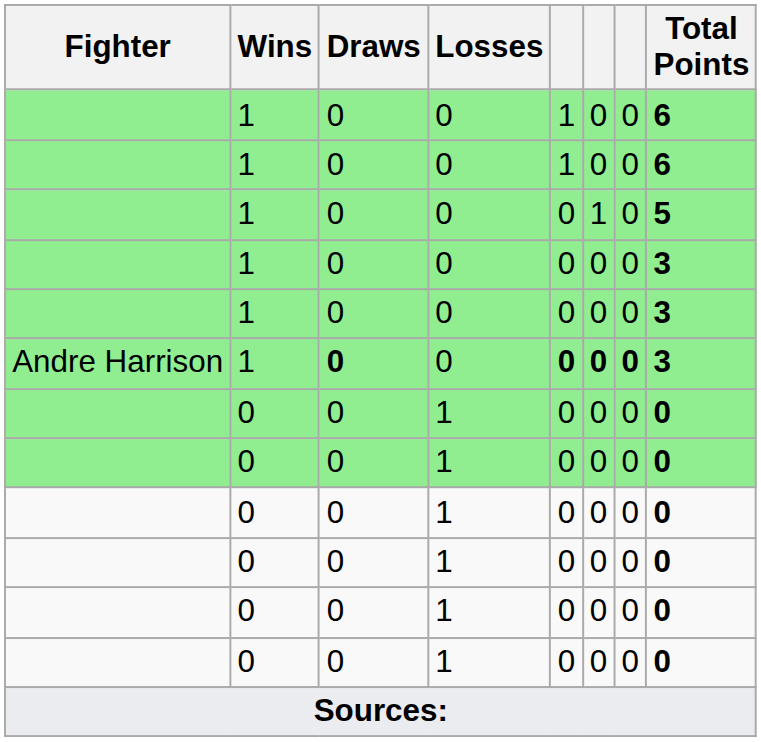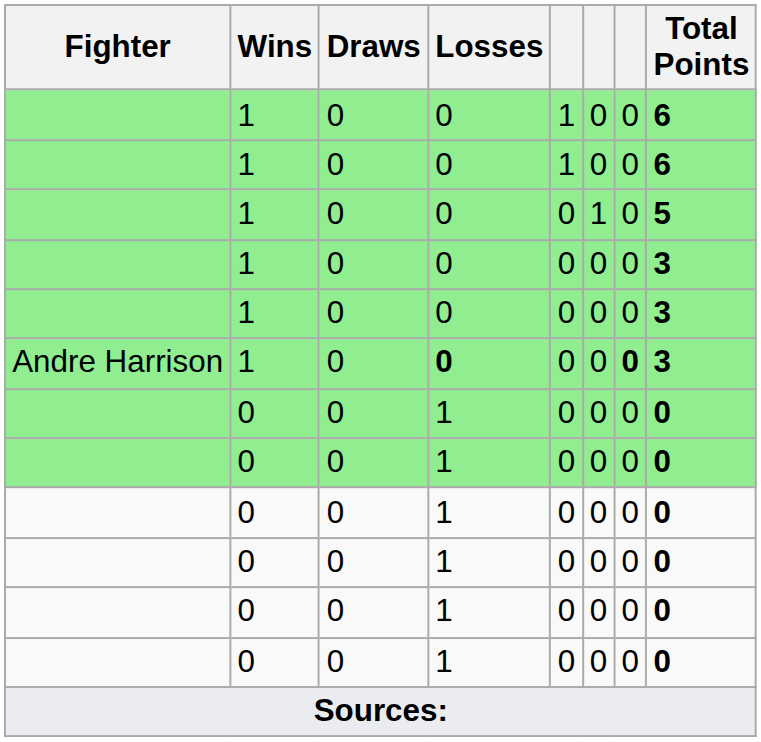(335, 363) bold -> (335, 363) normal
(444, 363) normal -> (444, 363) bold
(567, 363) bold -> (567, 363) normal
(598, 363) bold -> (598, 363) normal
